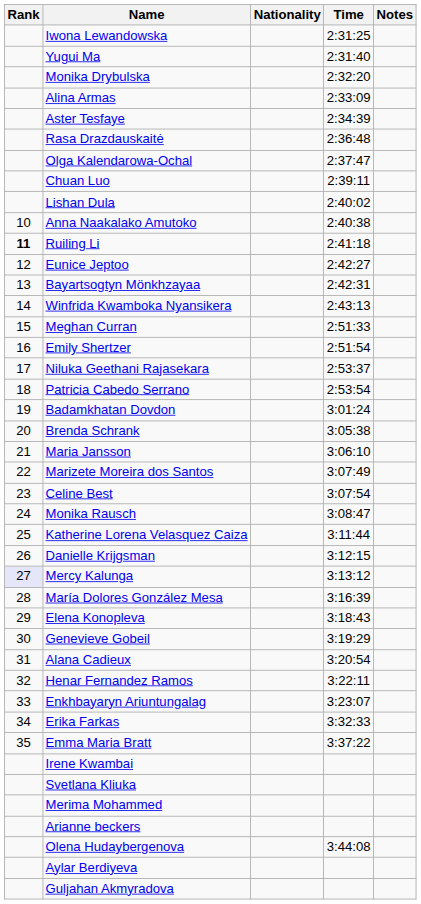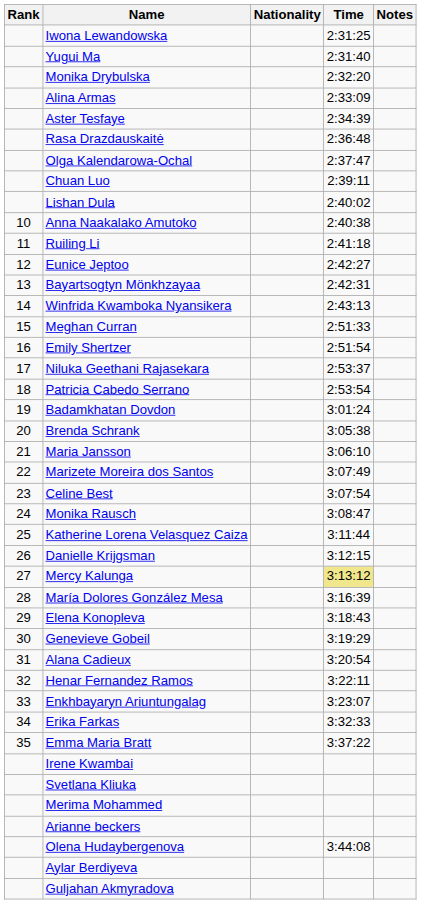(23, 243) bold -> (23, 243) normal
(23, 576) lavender background -> (23, 576) no background
(349, 576) no background -> (349, 576) khaki background
